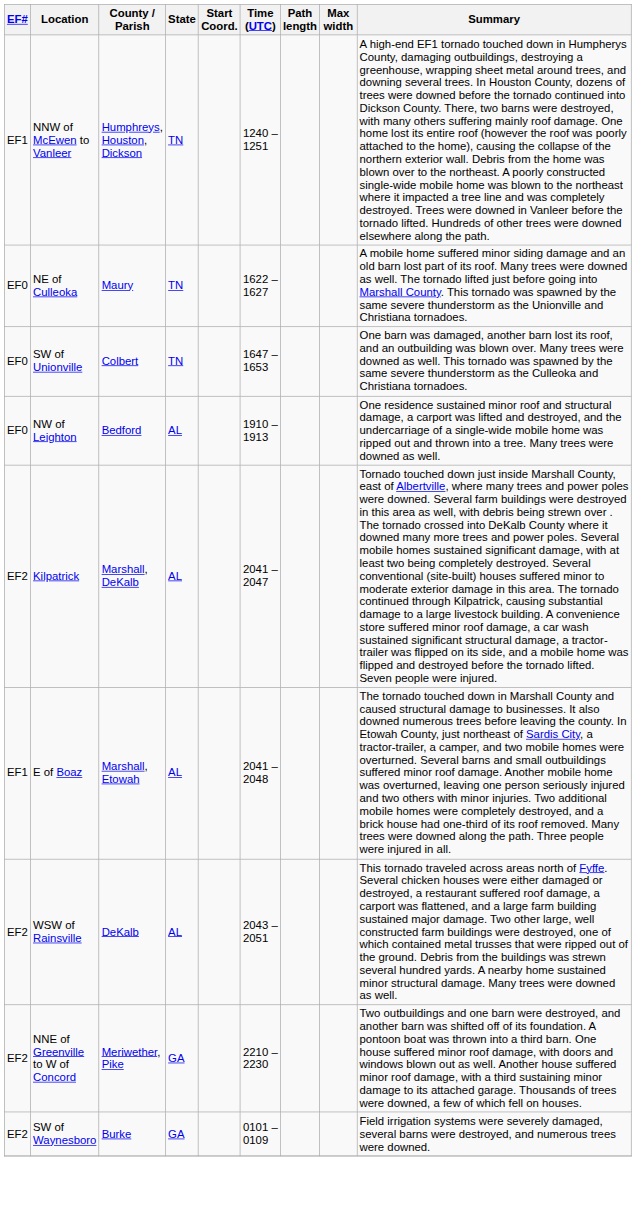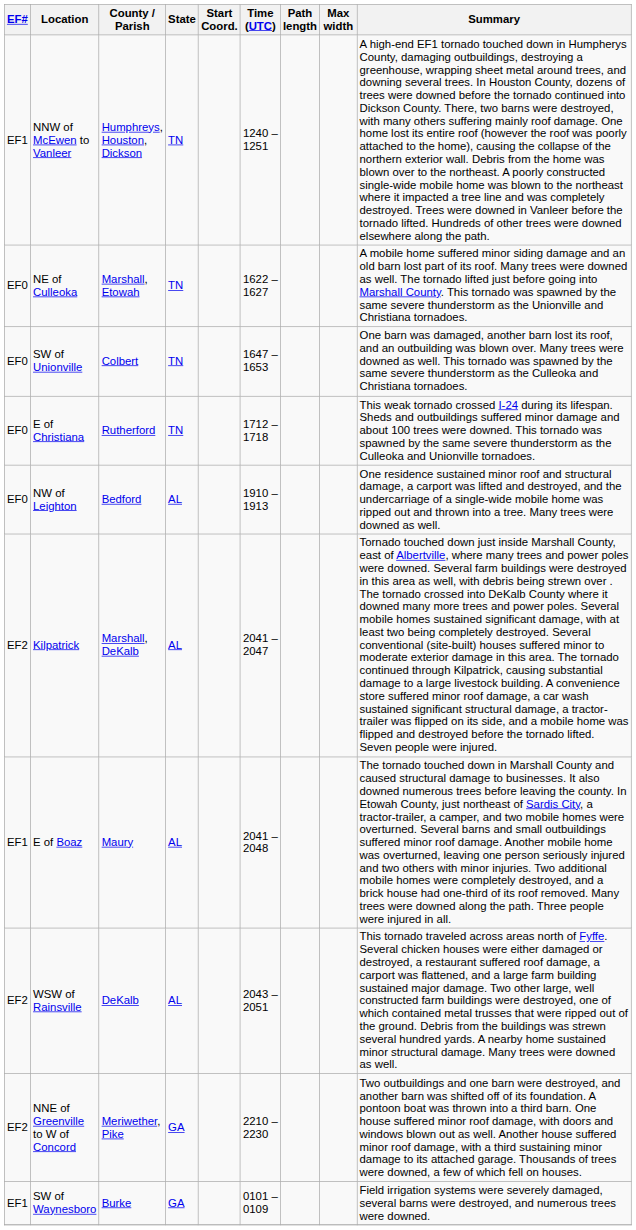(117, 285) Maury -> (125, 285) Marshall, Etowah
+ row: (59, 430)
(125, 773) Marshall, Etowah -> (117, 842) Maury
(17, 1134) EF2 -> (17, 1203) EF1
